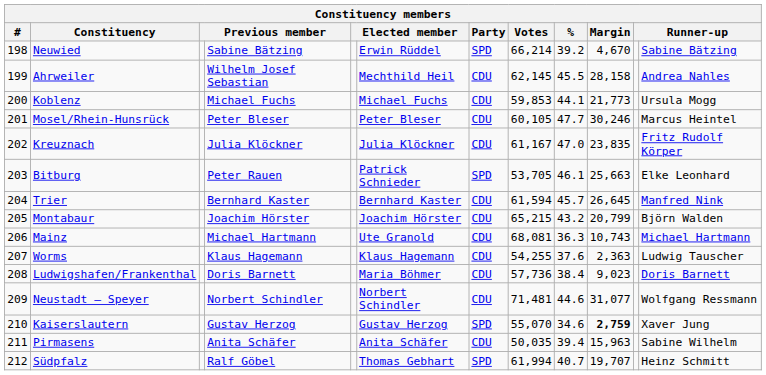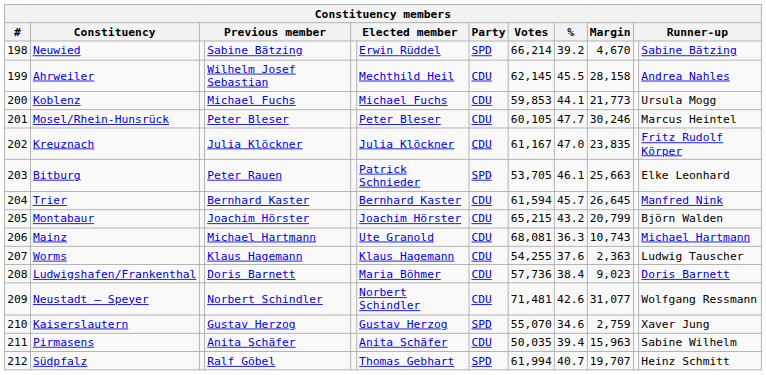(571, 299) 44.6 -> (571, 299) 42.6
(614, 324) bold -> (614, 324) normal
